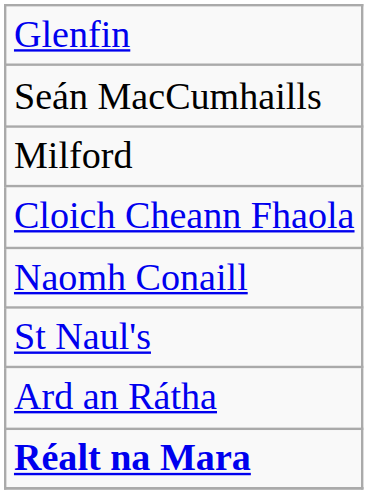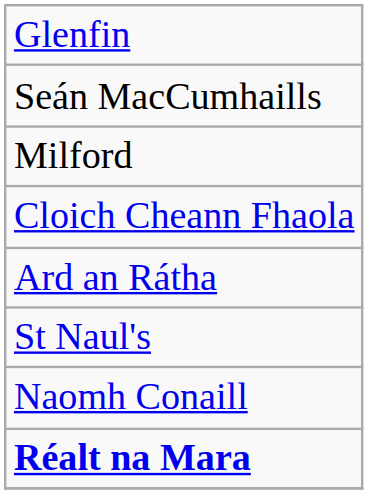(131, 276) Naomh Conaill -> (115, 276) Ard an Rátha
(115, 397) Ard an Rátha -> (131, 397) Naomh Conaill
